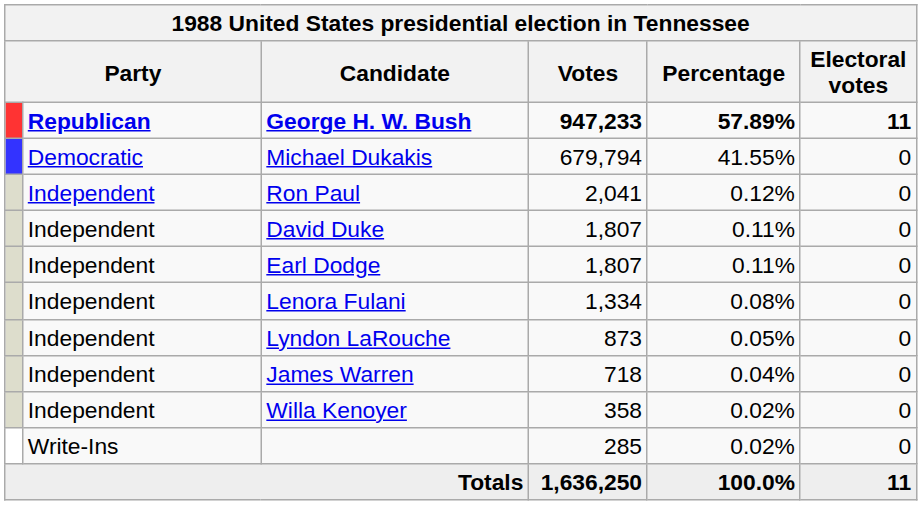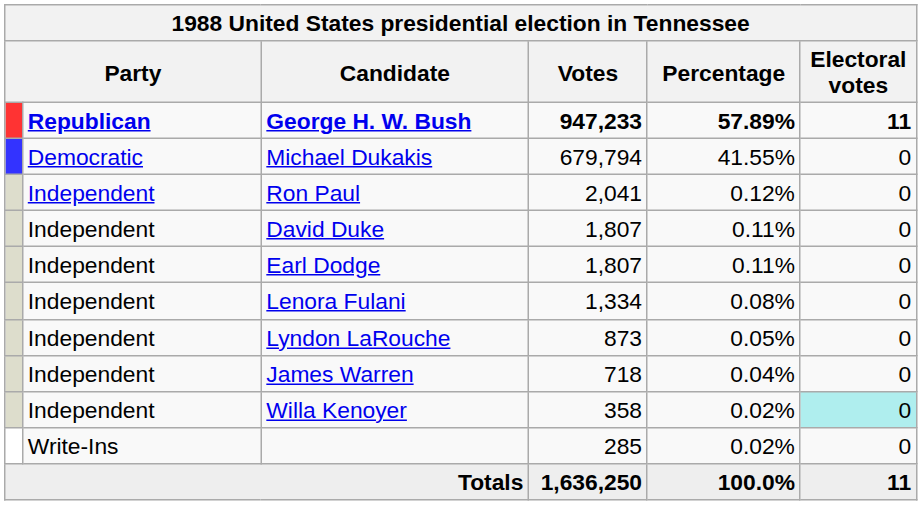(905, 409) no background -> (905, 409) paleturquoise background
